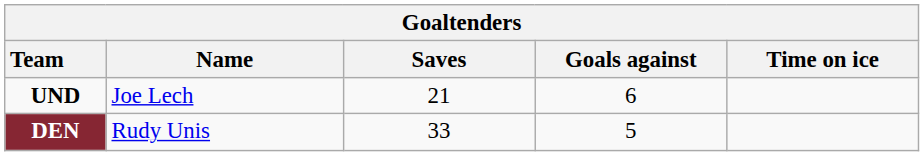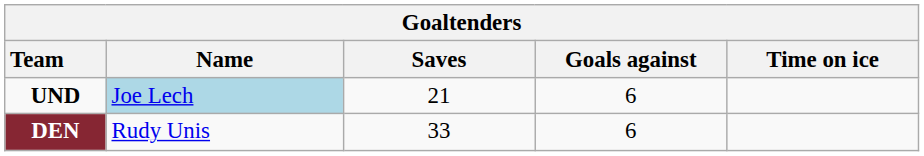(152, 95) no background -> (152, 95) lightblue background
(631, 131) 5 -> (631, 131) 6
